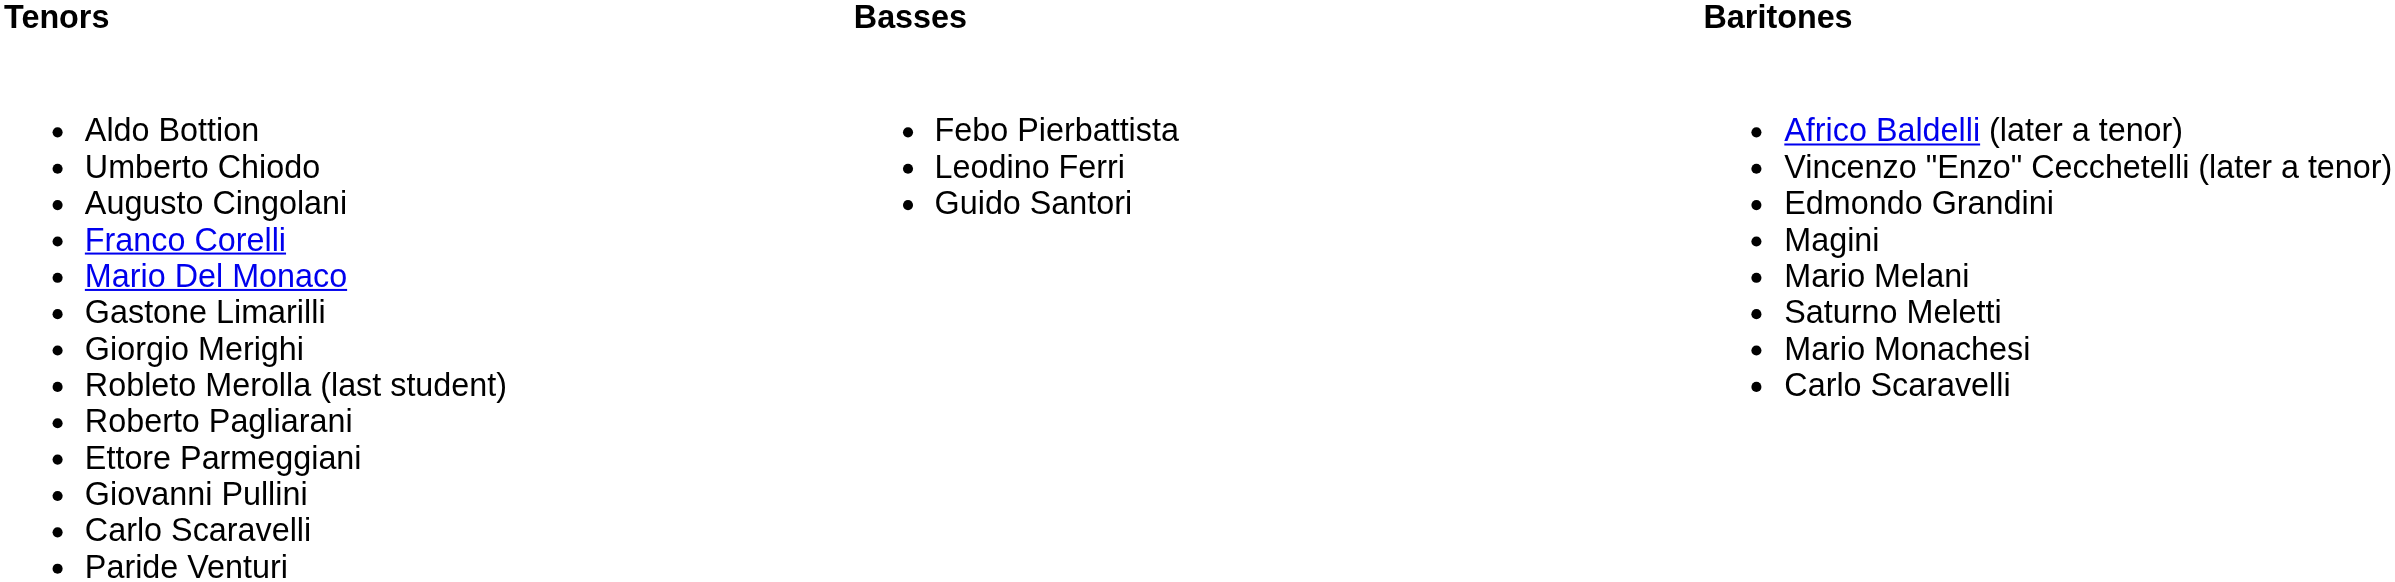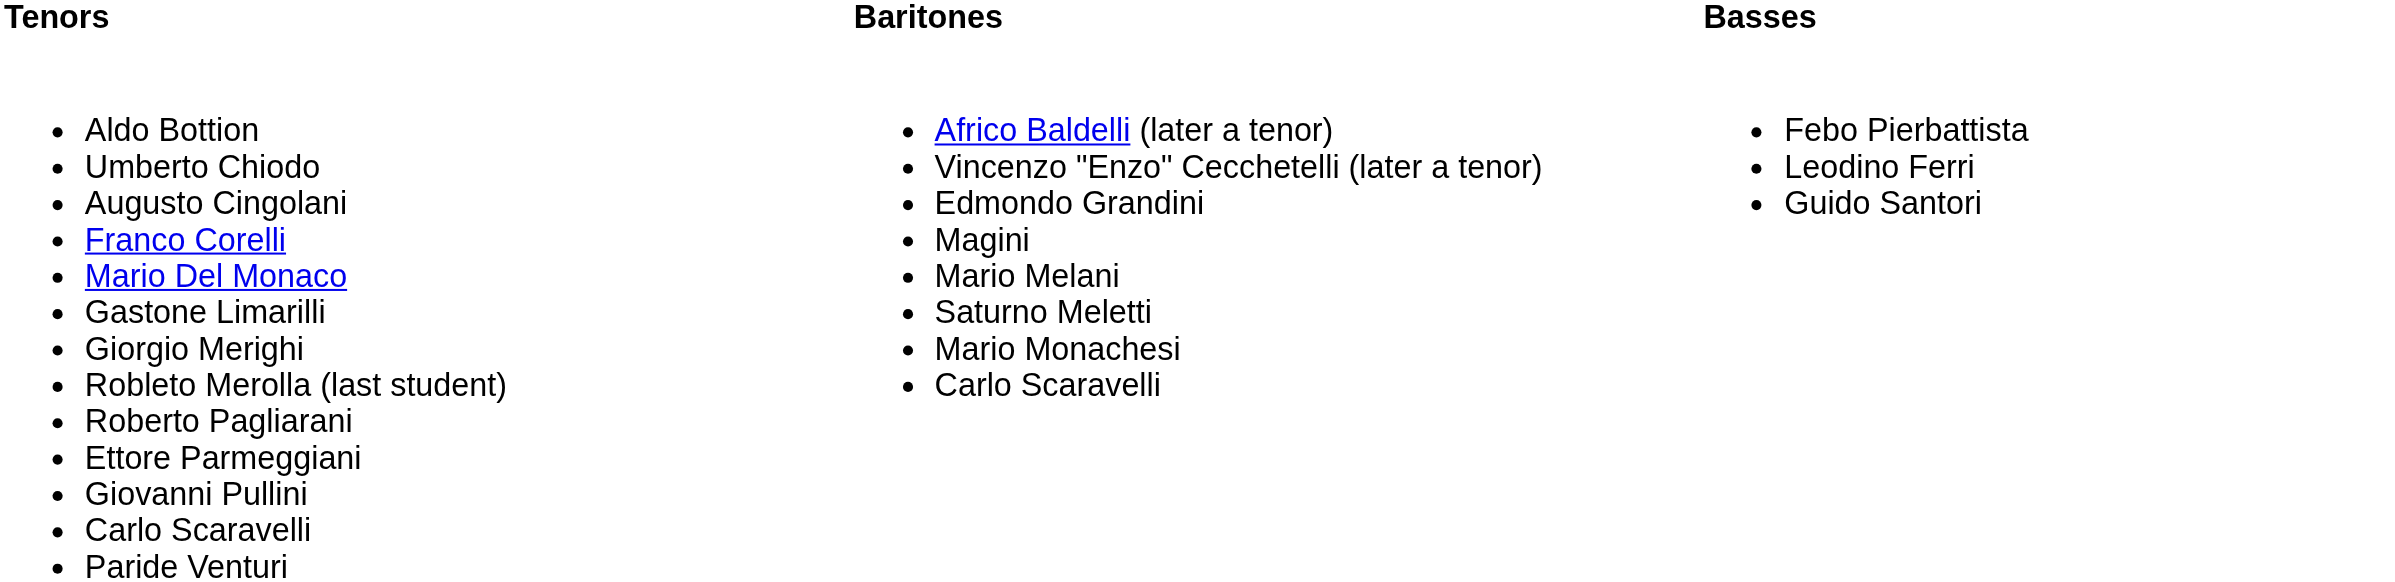columns swapped: (1778, 17) <-> (910, 17)
